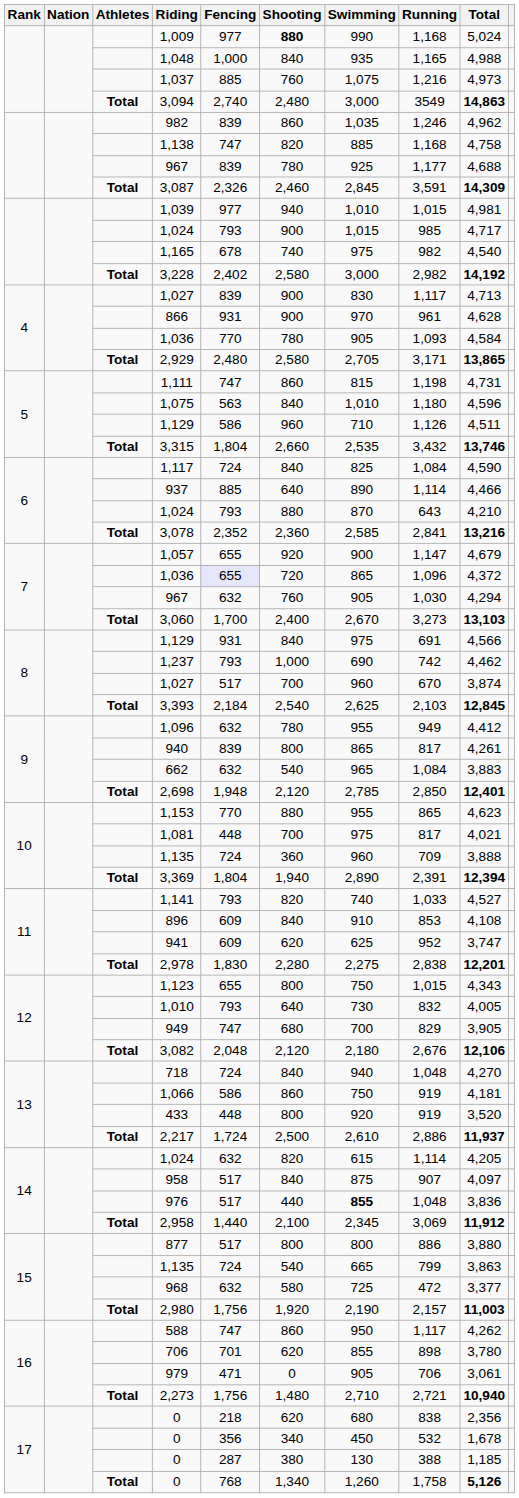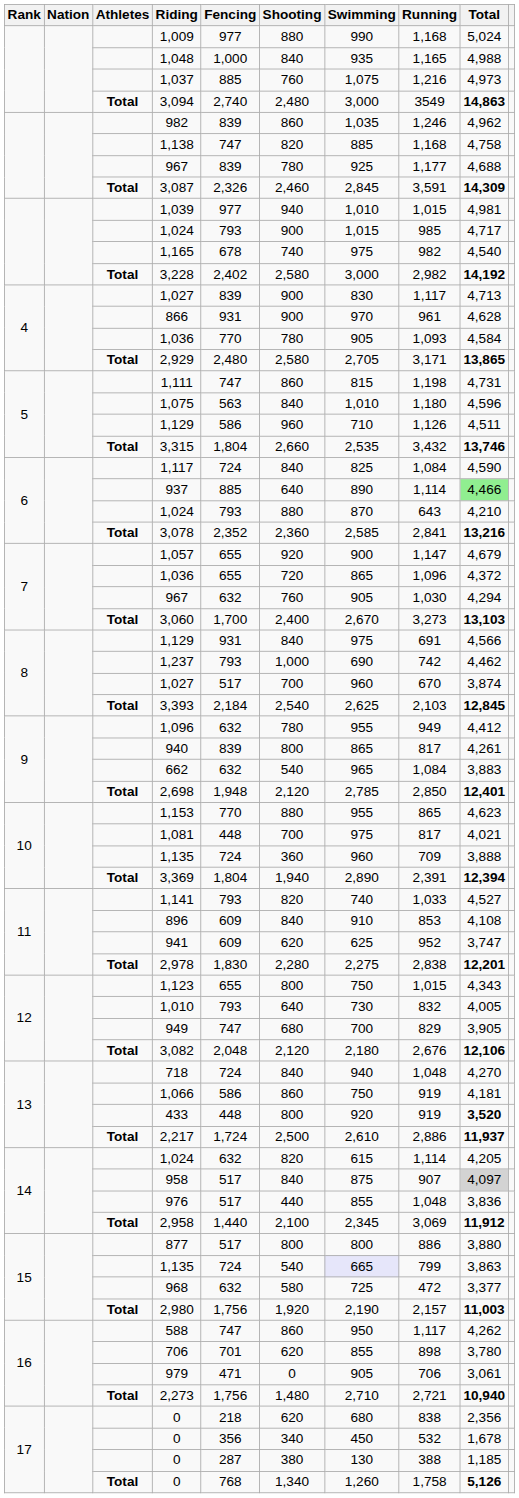(292, 36) bold -> (292, 36) normal
(484, 489) no background -> (484, 489) lightgreen background
(230, 576) lavender background -> (230, 576) no background
(484, 1115) normal -> (484, 1115) bold
(484, 1179) no background -> (484, 1179) lightgrey background
(362, 1201) bold -> (362, 1201) normal
(362, 1266) no background -> (362, 1266) lavender background
